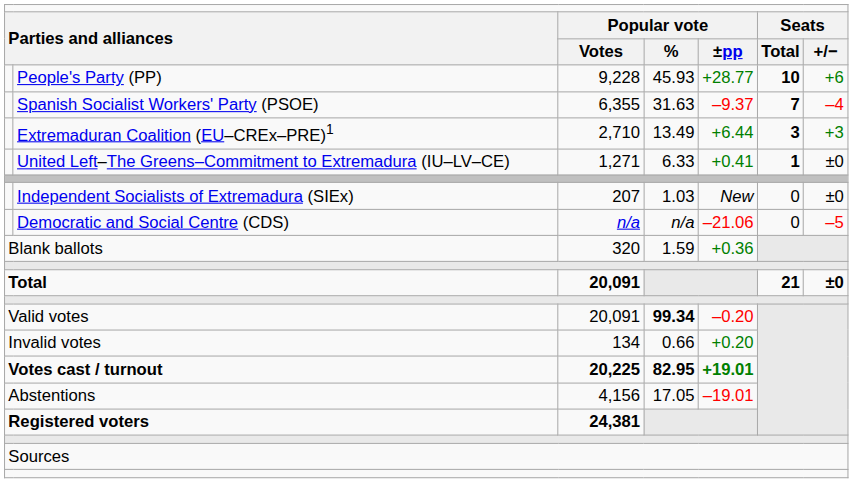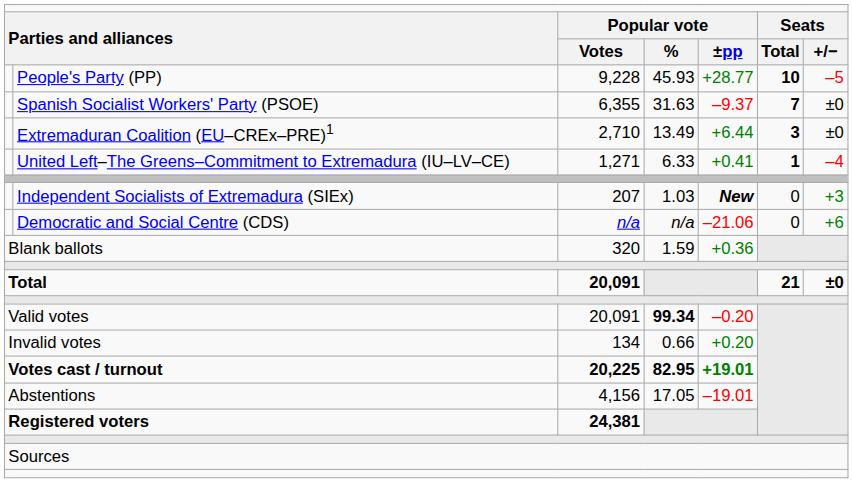(834, 78) +6 -> (835, 78) –5
(835, 104) –4 -> (835, 104) ±0
(834, 133) +3 -> (835, 133) ±0
(835, 161) ±0 -> (835, 161) –4
(737, 195) normal -> (736, 195) bold
(835, 195) ±0 -> (834, 195) +3
(835, 222) –5 -> (834, 222) +6
